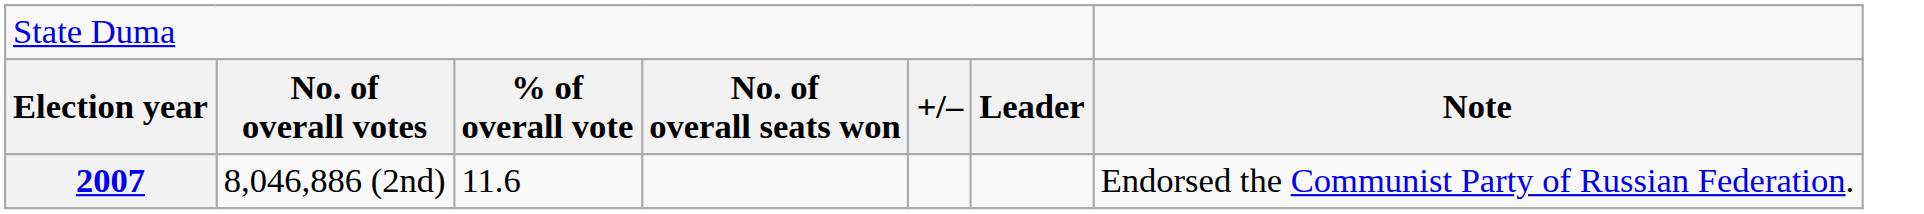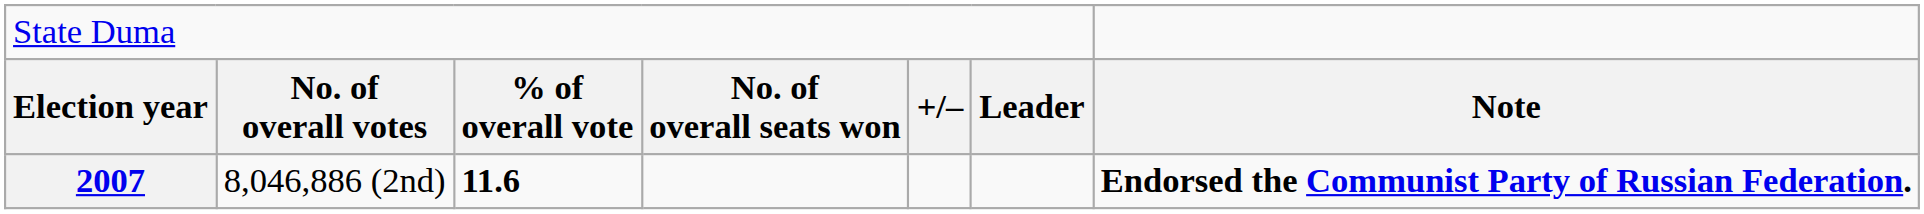(491, 180) normal -> (491, 180) bold
(1477, 180) normal -> (1506, 180) bold
